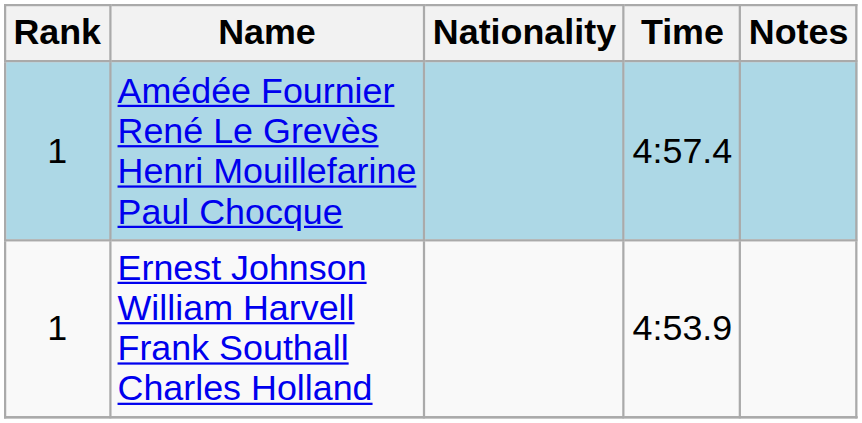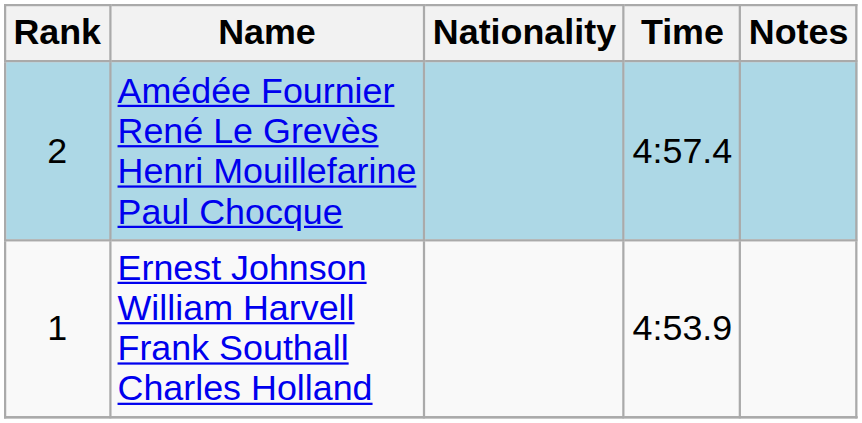(57, 150) 1 -> (57, 150) 2
